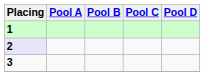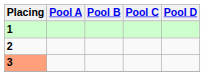(10, 46) lavender background -> (10, 46) no background
(10, 63) no background -> (10, 63) lightsalmon background
